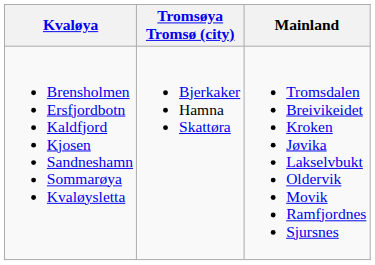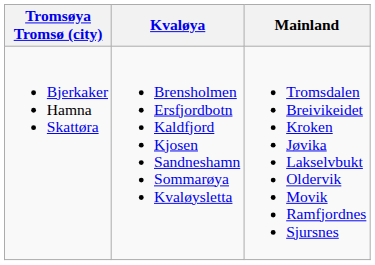columns swapped: (71, 25) <-> (190, 25)
